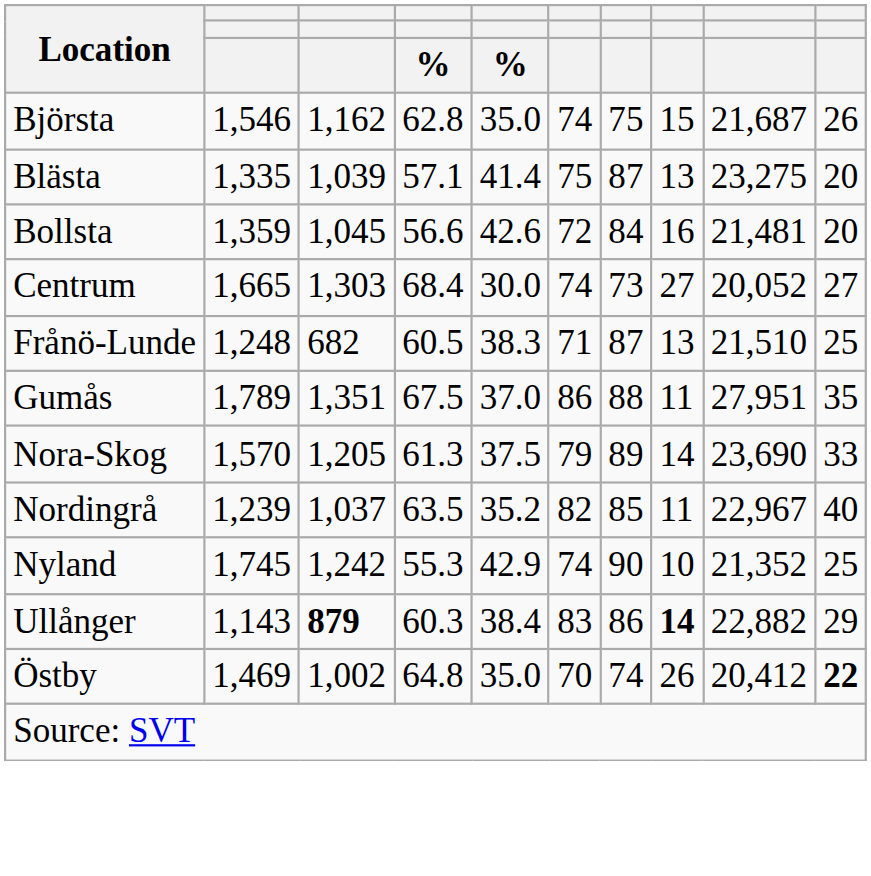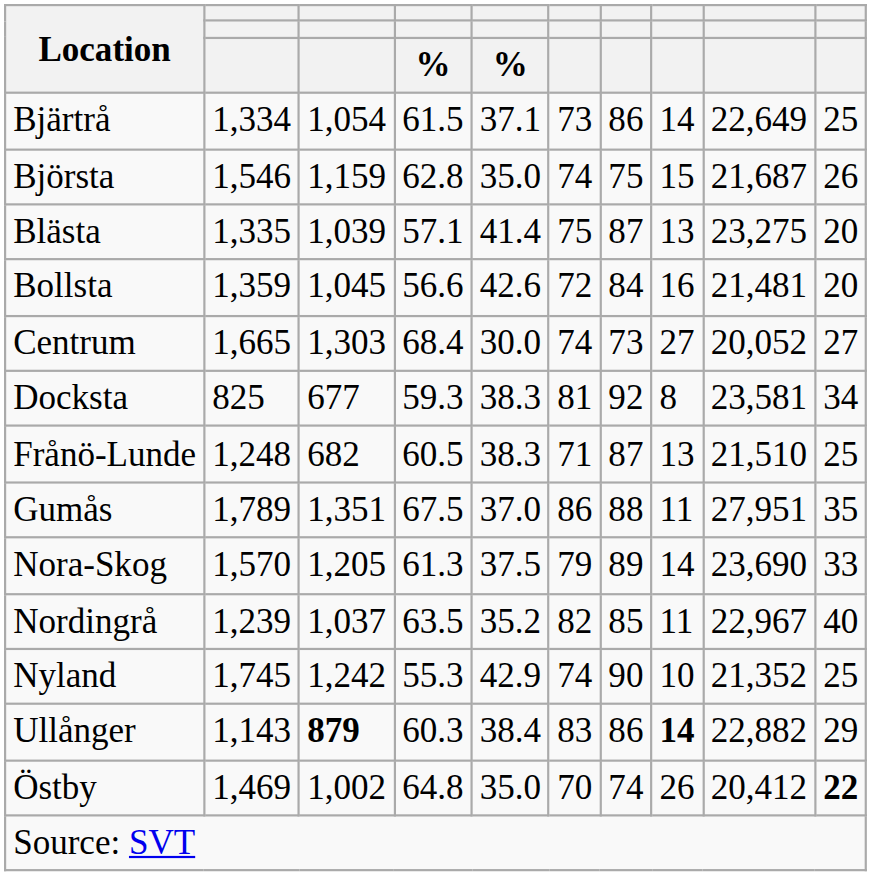+ row: (62, 120)
(347, 120) 1,162 -> (347, 175) 1,159
+ row: (71, 398)
